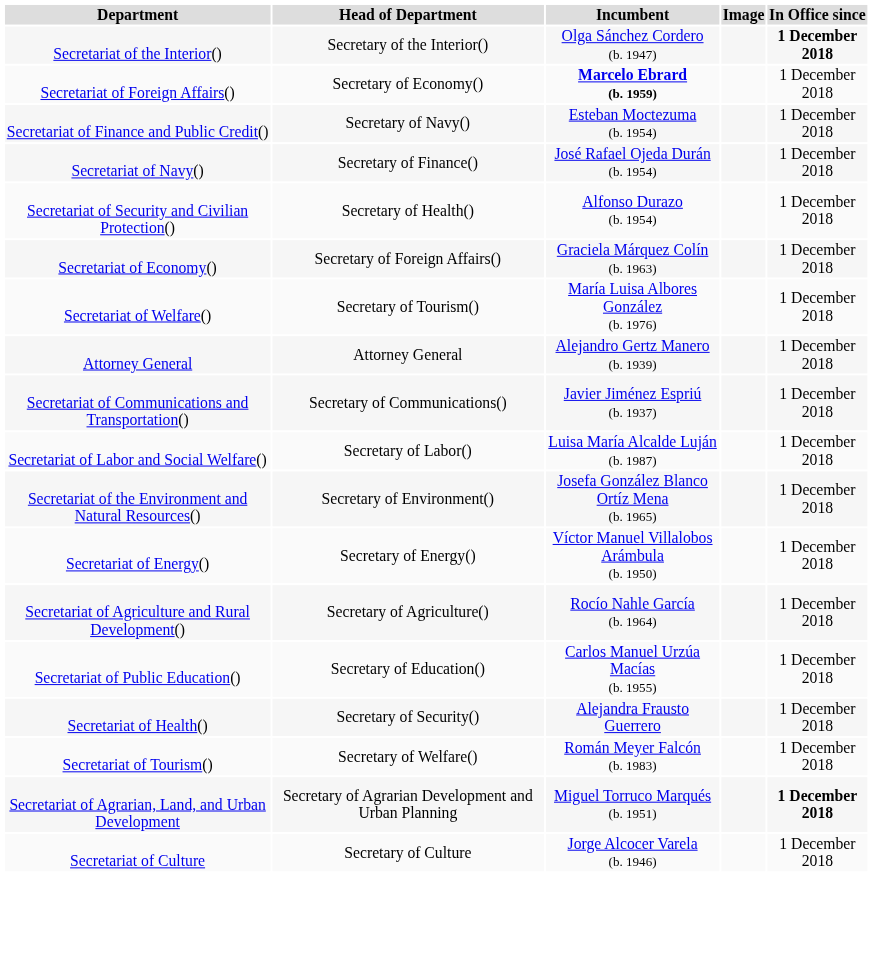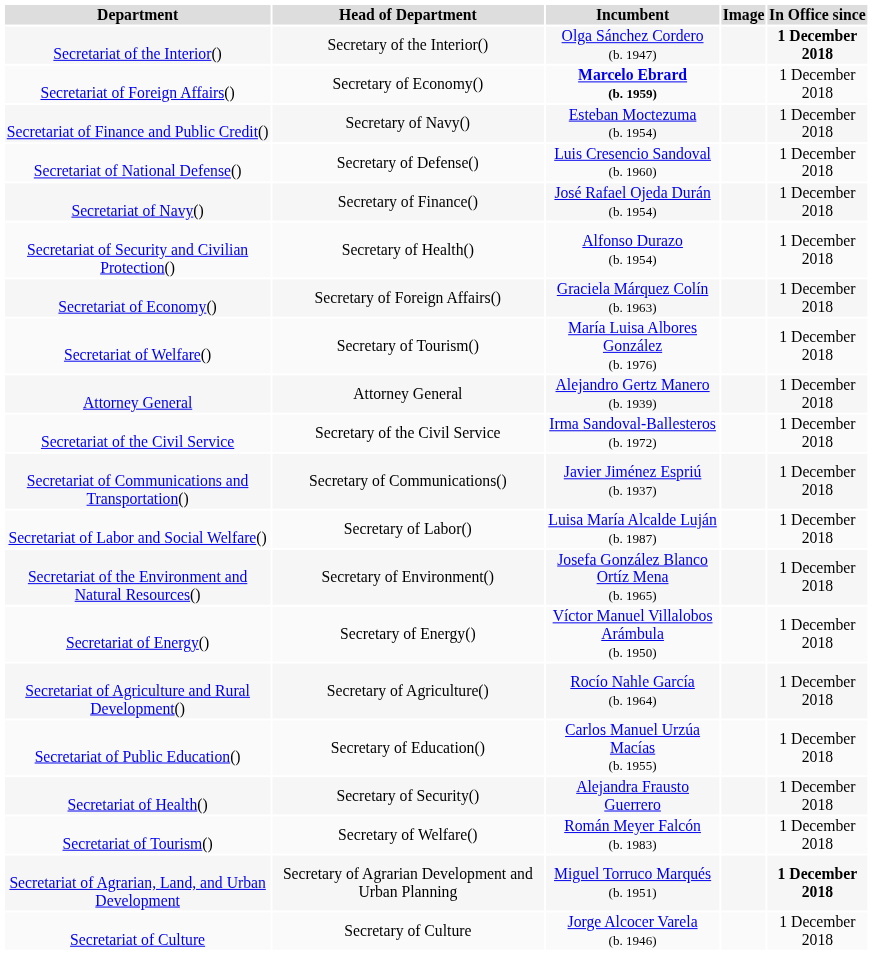+ row: (138, 171)
+ row: (138, 442)
